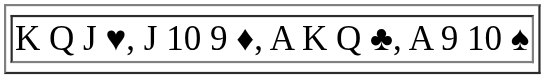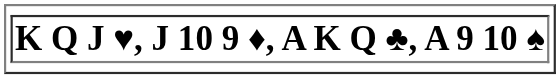(272, 38) normal -> (280, 38) bold
